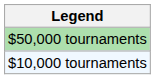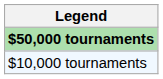(77, 39) normal -> (81, 39) bold
